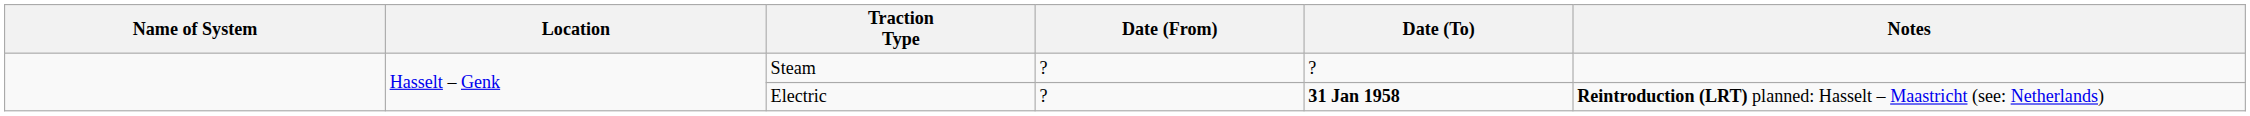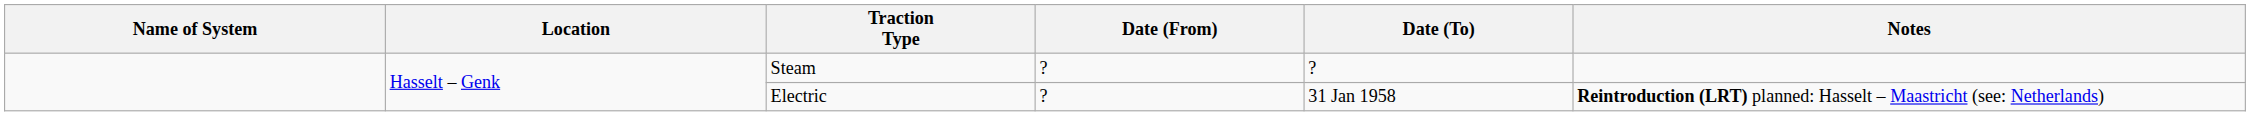(1354, 96) bold -> (1352, 96) normal
